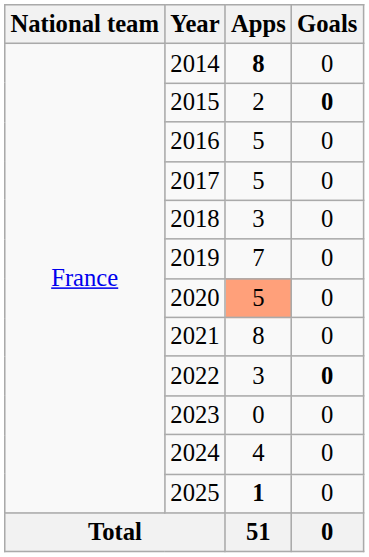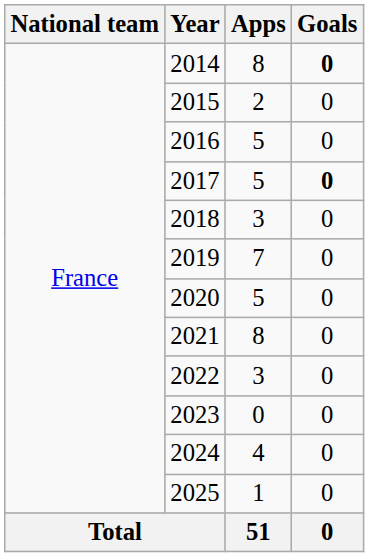(258, 63) bold -> (258, 63) normal
(327, 63) normal -> (327, 63) bold
(327, 102) bold -> (327, 102) normal
(327, 180) normal -> (327, 180) bold
(258, 297) lightsalmon background -> (258, 297) no background
(327, 375) bold -> (327, 375) normal
(258, 492) bold -> (258, 492) normal
